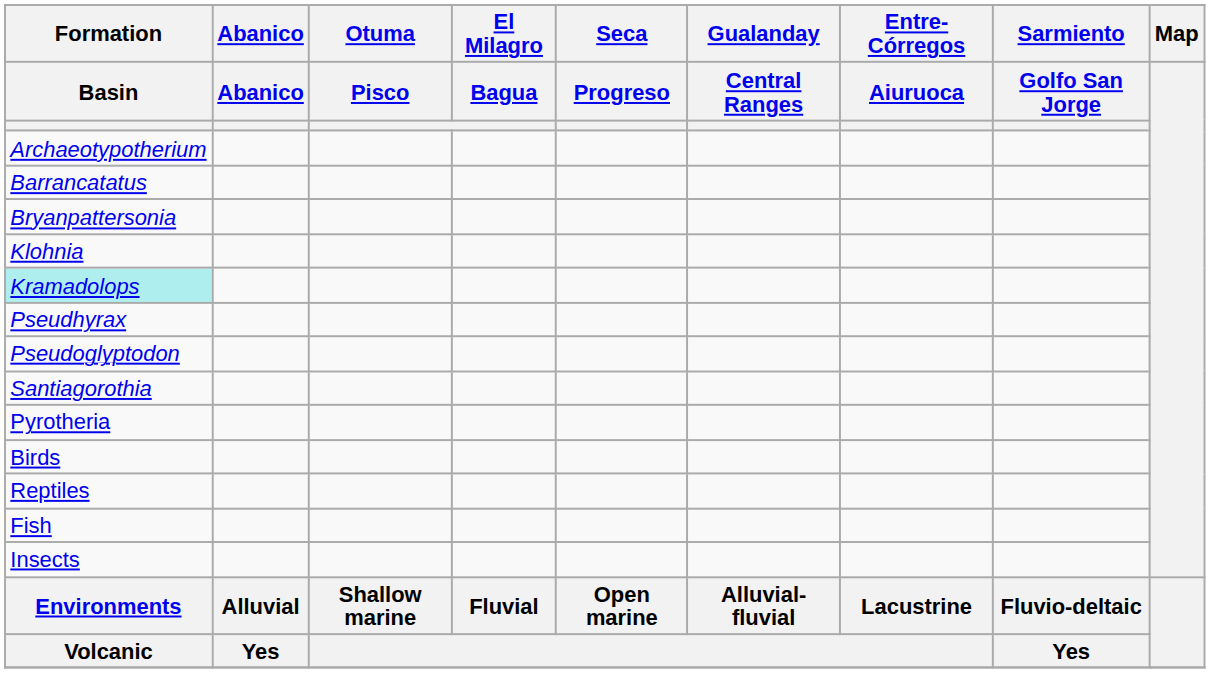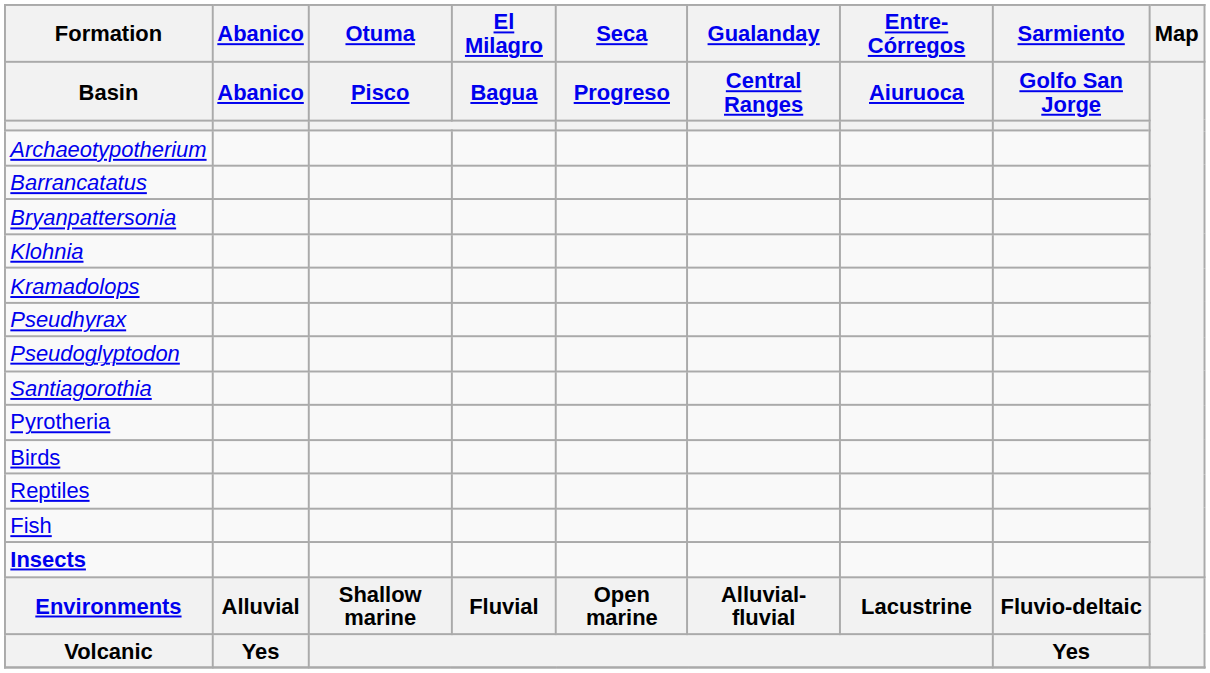(75, 285) paleturquoise background -> (75, 285) no background
(45, 559) normal -> (48, 559) bold
